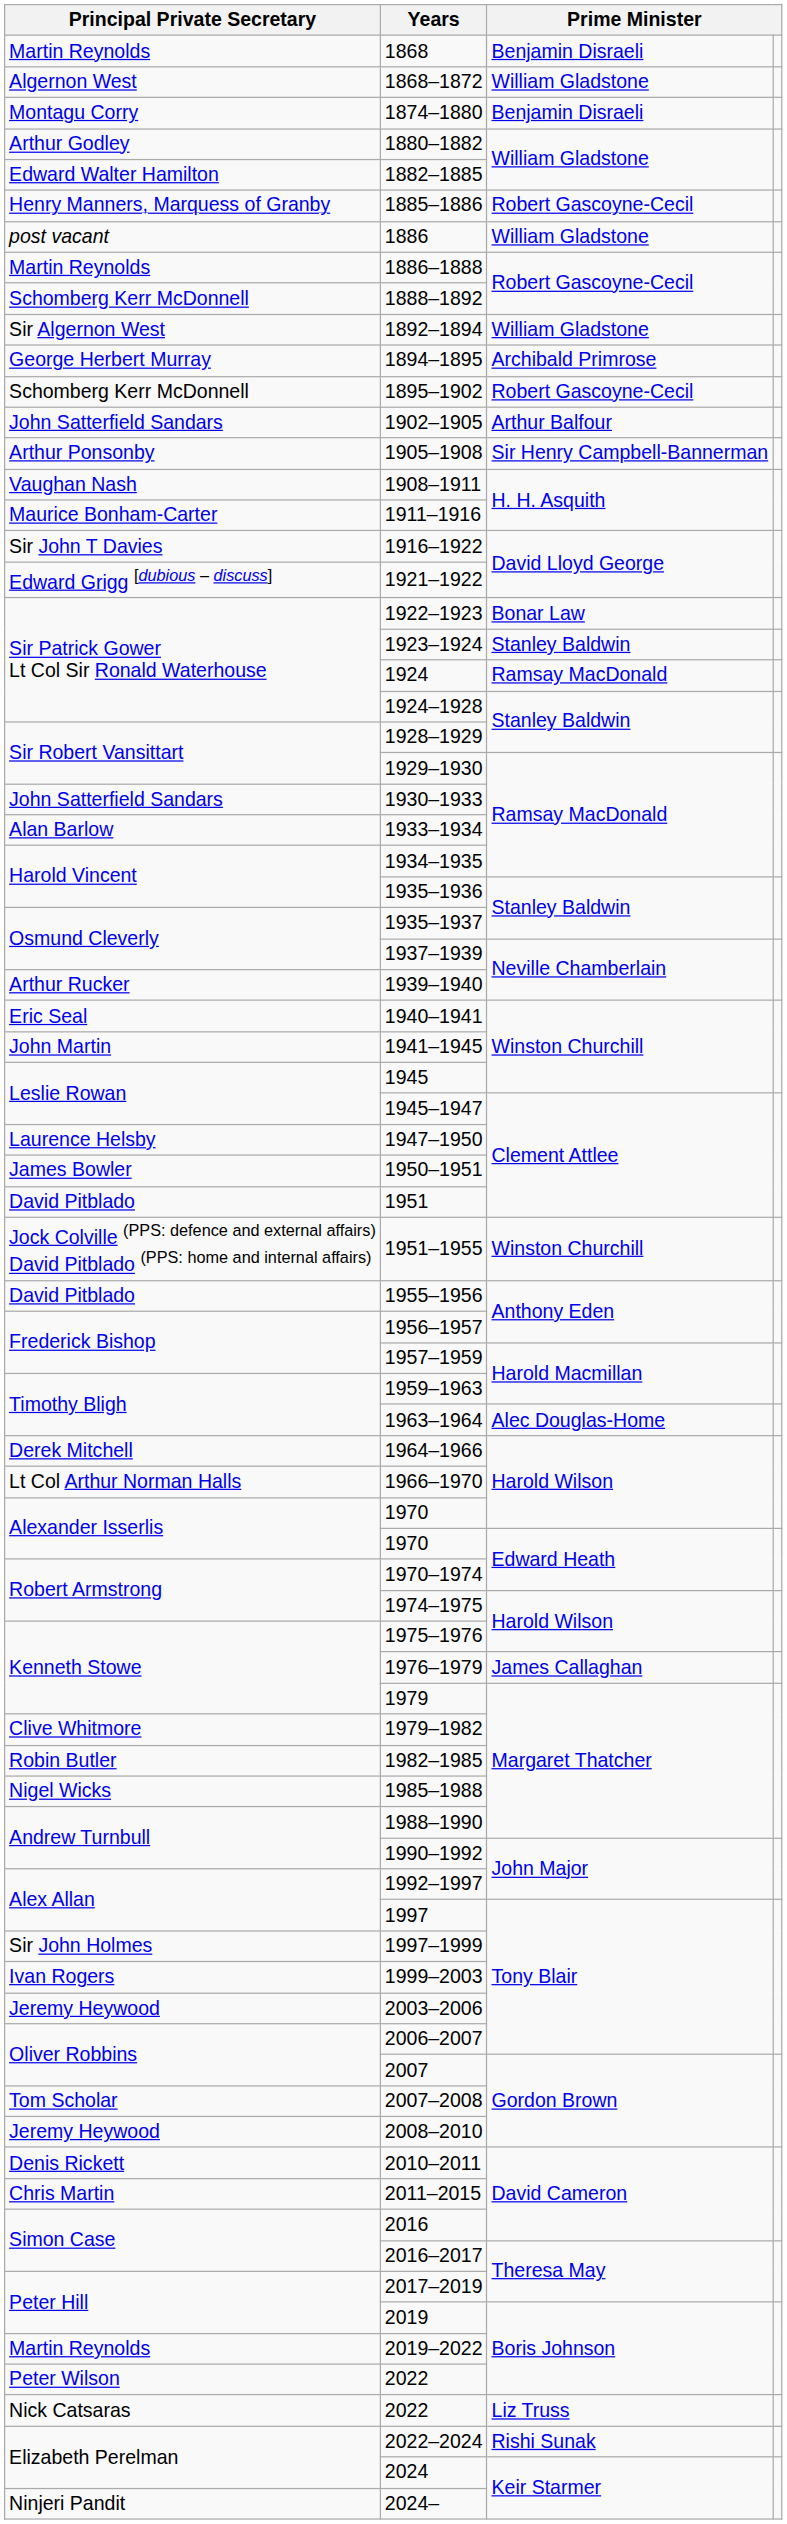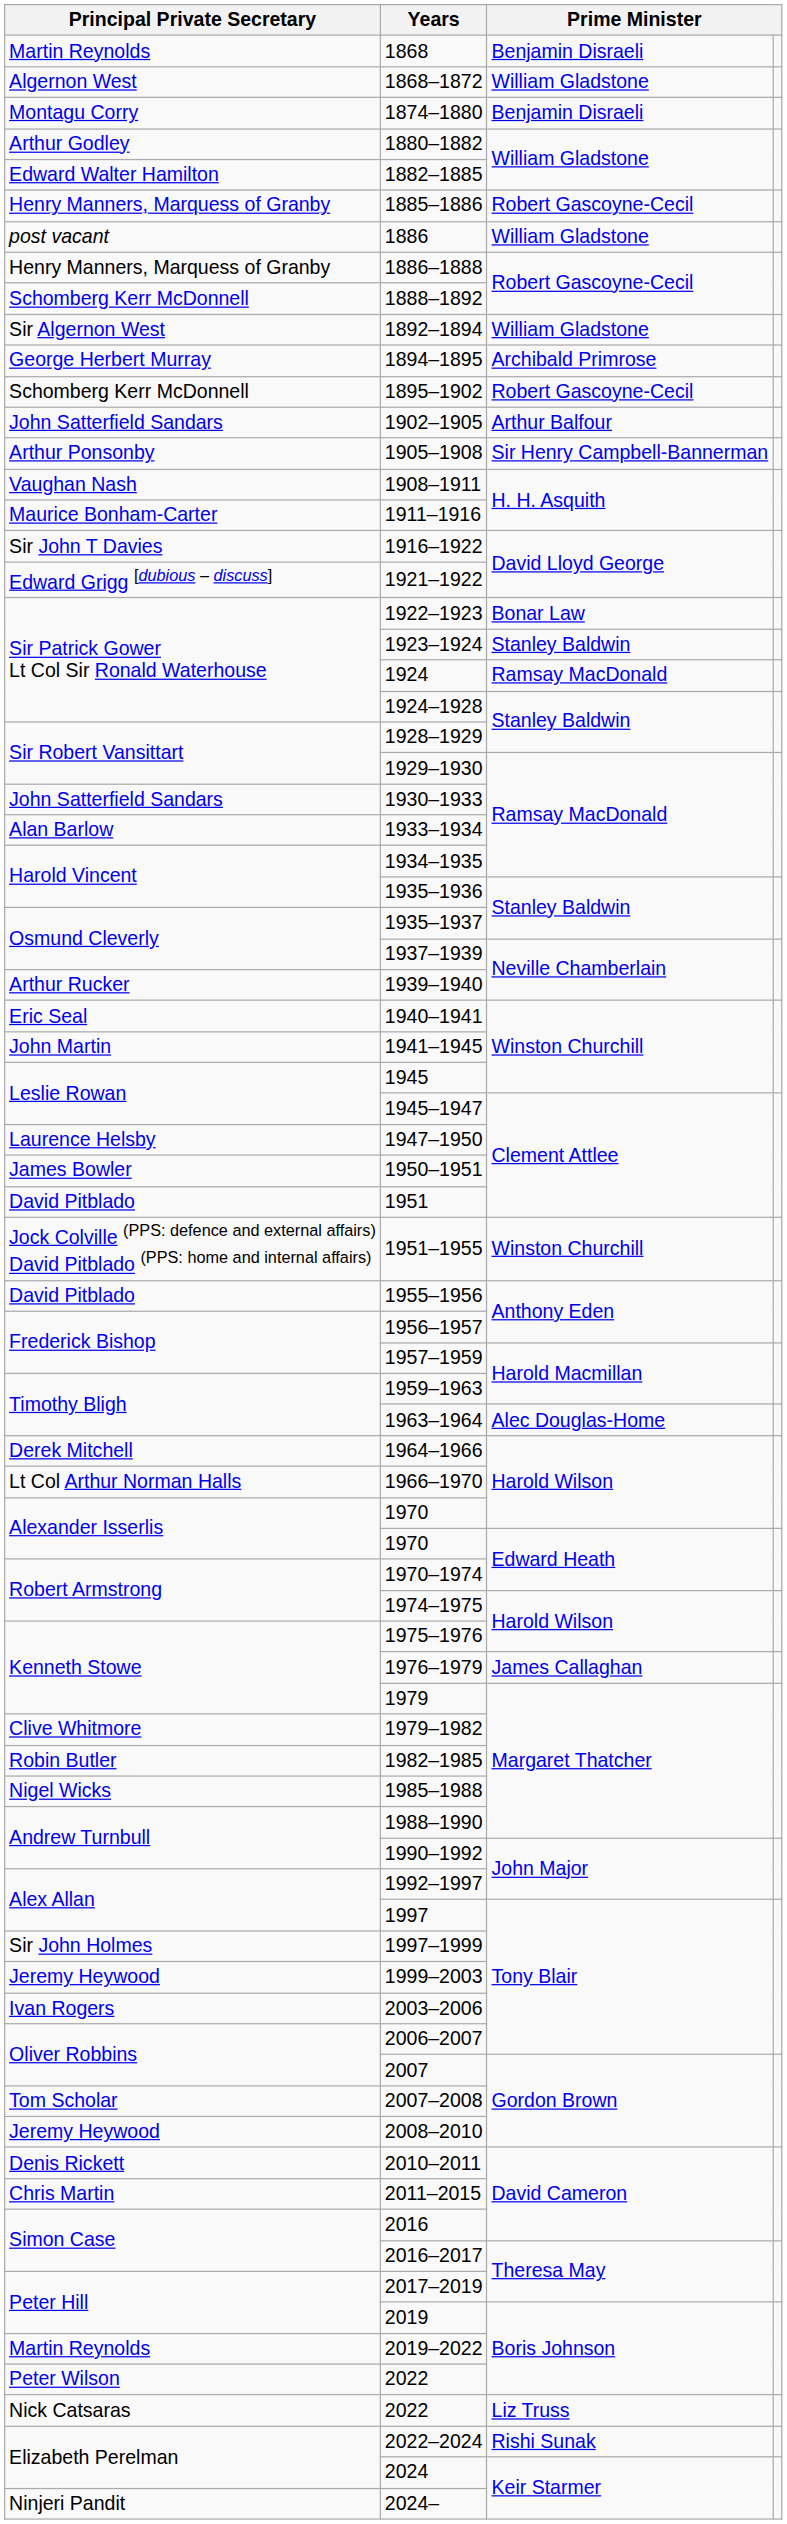(80, 267) Martin Reynolds -> (170, 267) Henry Manners, Marquess of Granby
(62, 1977) Ivan Rogers -> (85, 1977) Jeremy Heywood
(85, 2008) Jeremy Heywood -> (62, 2008) Ivan Rogers
